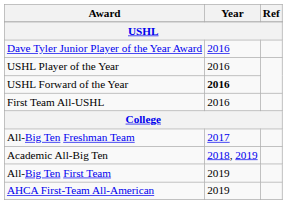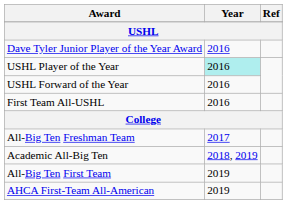(218, 66) no background -> (218, 66) paleturquoise background
(218, 84) bold -> (218, 84) normal
